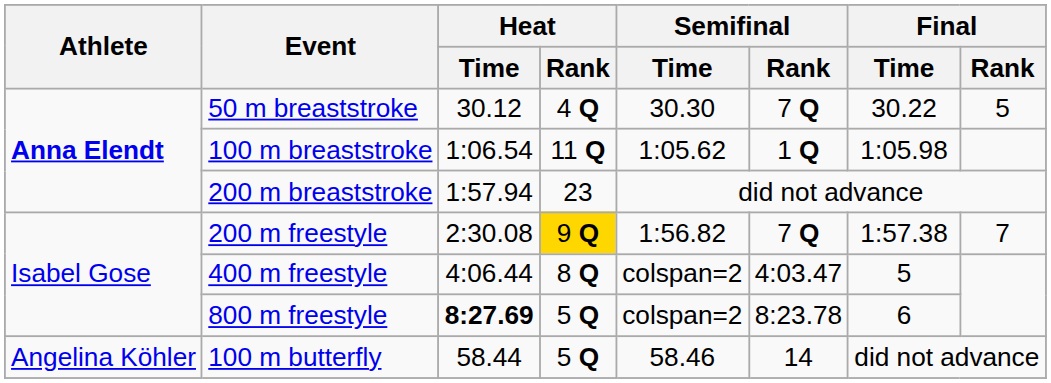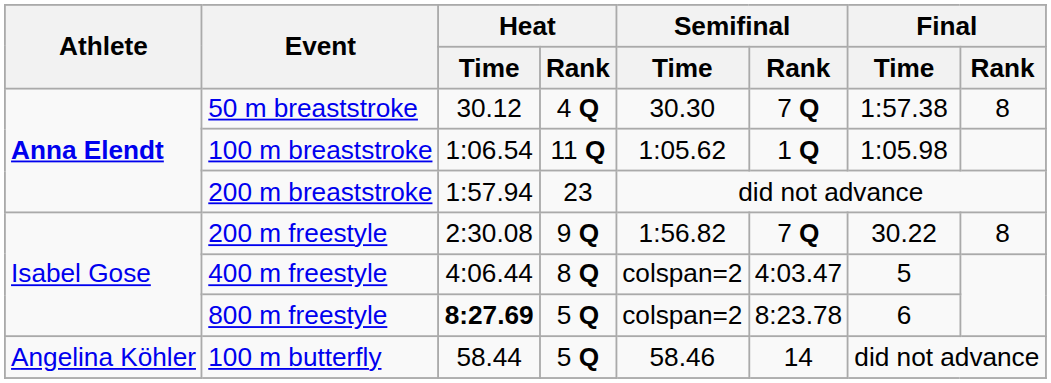(904, 109) 30.22 -> (904, 109) 1:57.38
(1003, 109) 5 -> (1003, 109) 8
(578, 233) gold background -> (578, 233) no background
(904, 233) 1:57.38 -> (904, 233) 30.22
(1003, 233) 7 -> (1003, 233) 8
